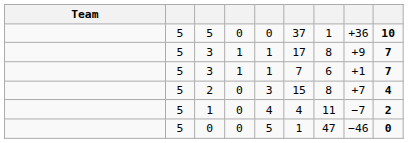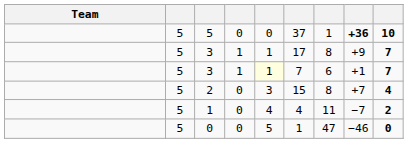(358, 33) normal -> (358, 33) bold
(269, 71) no background -> (269, 71) lightyellow background
